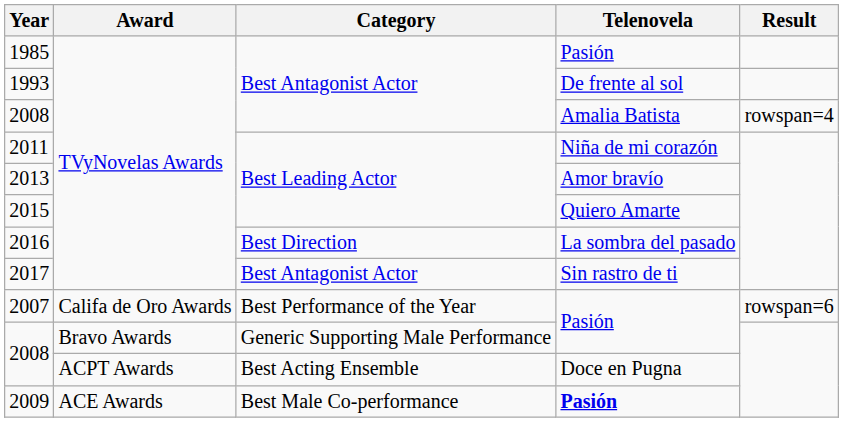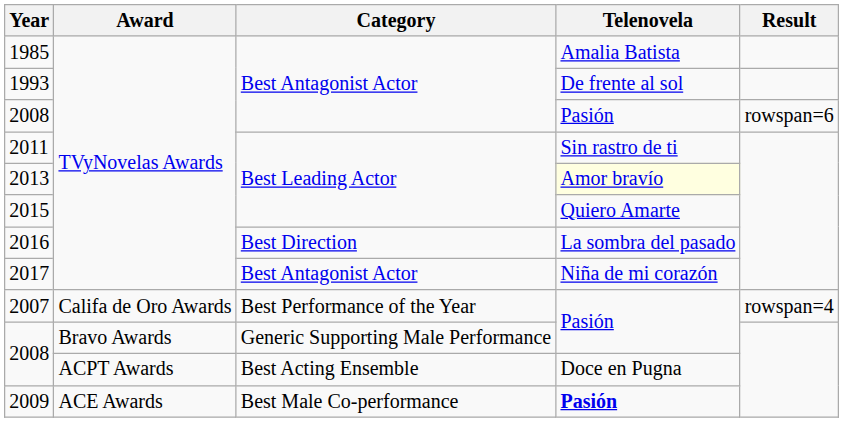(587, 52) Pasión -> (620, 52) Amalia Batista
(620, 115) Amalia Batista -> (587, 115) Pasión
(789, 115) rowspan=4 -> (789, 115) rowspan=6
(639, 147) Niña de mi corazón -> (619, 147) Sin rastro de ti
(612, 178) no background -> (612, 178) lightyellow background
(619, 274) Sin rastro de ti -> (639, 274) Niña de mi corazón
(789, 305) rowspan=6 -> (789, 305) rowspan=4
